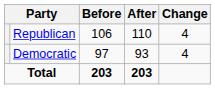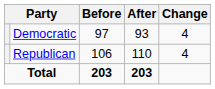rows swapped: (44, 34) <-> (45, 53)
